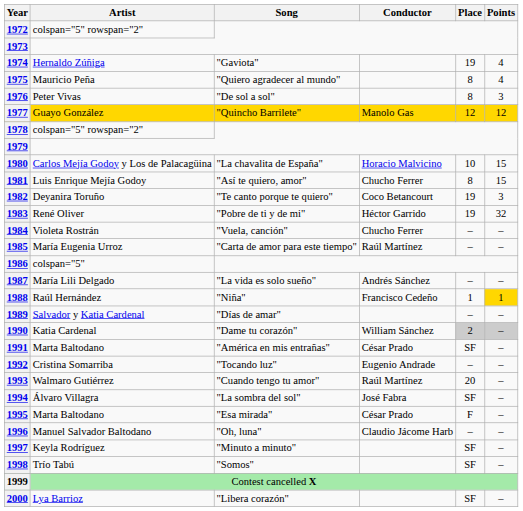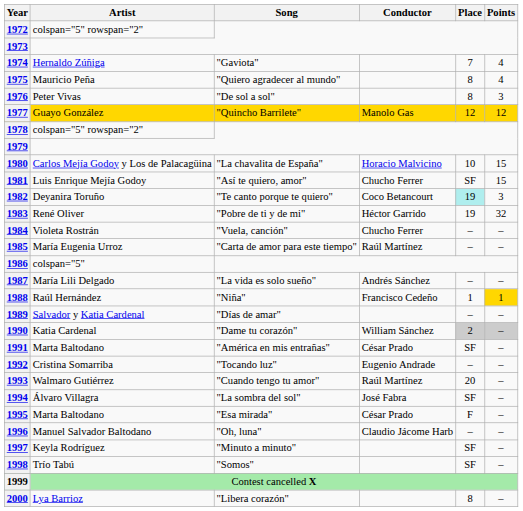(470, 63) 19 -> (470, 63) 7
(470, 180) 8 -> (470, 180) SF
(470, 197) no background -> (470, 197) paleturquoise background
(470, 498) SF -> (470, 498) 8
